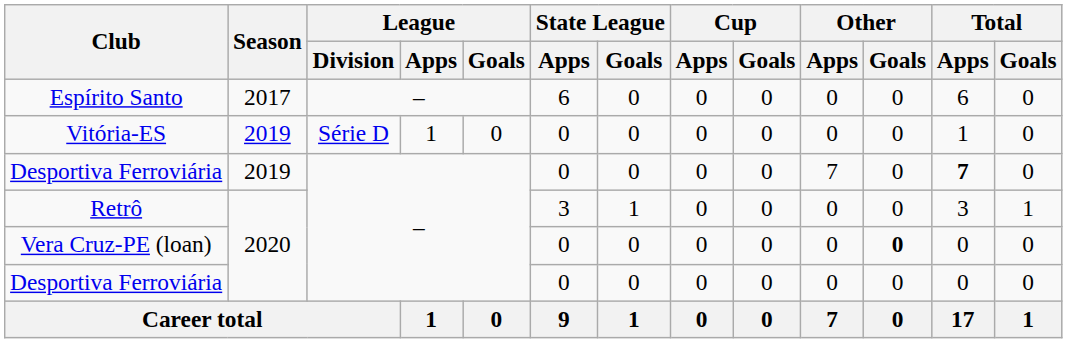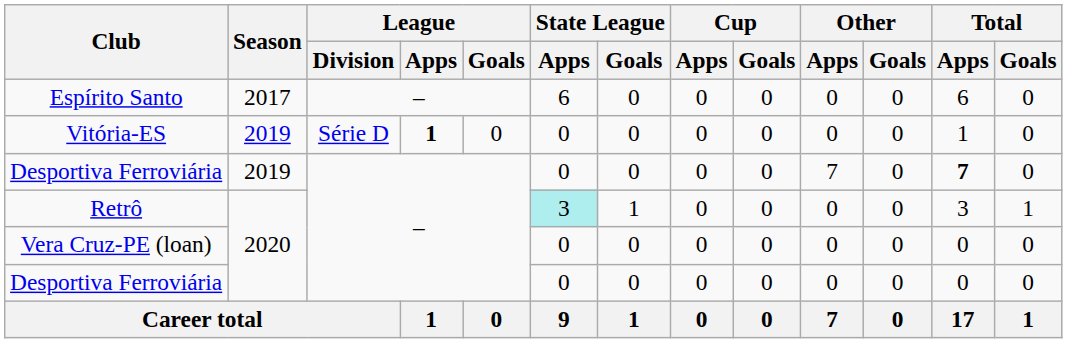(431, 134) normal -> (431, 134) bold
(564, 208) no background -> (564, 208) paleturquoise background
(897, 245) bold -> (897, 245) normal
